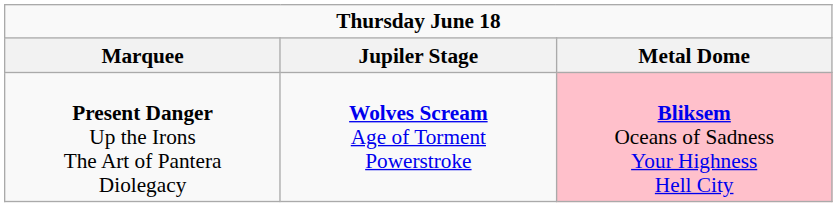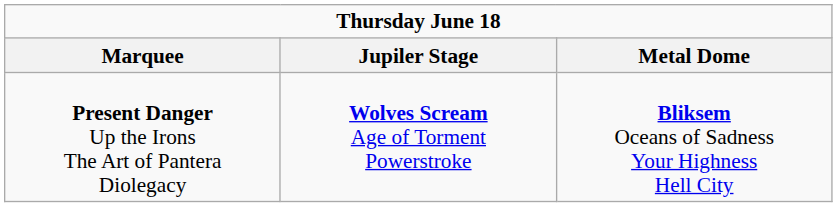(694, 148) pink background -> (694, 148) no background
